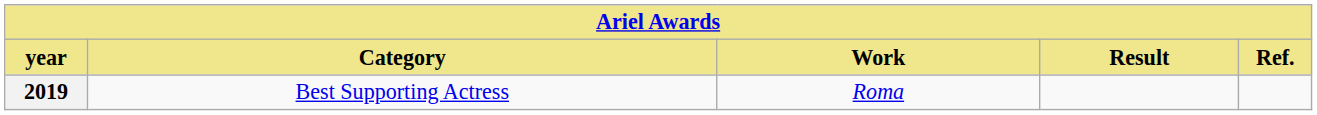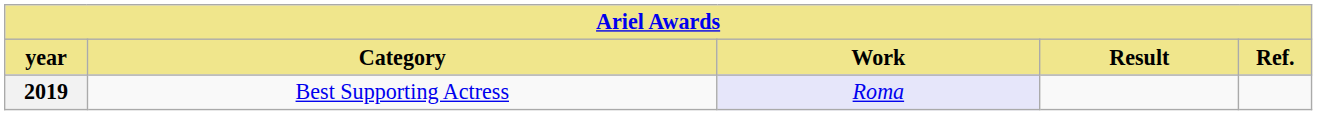(878, 92) no background -> (878, 92) lavender background
